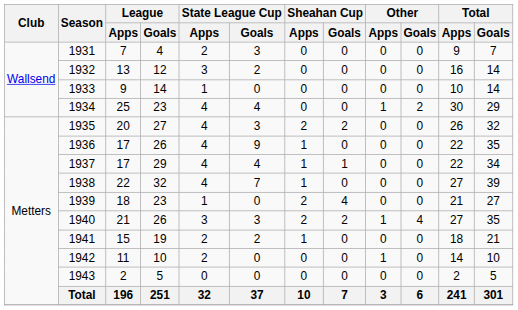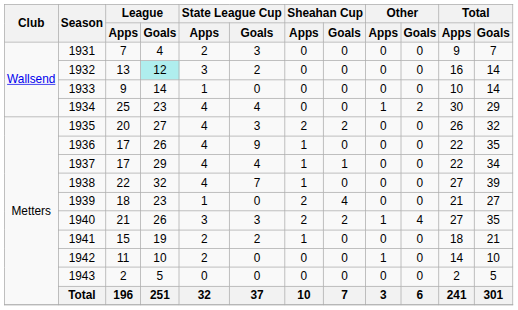(160, 70) no background -> (160, 70) paleturquoise background
